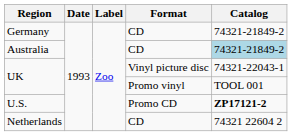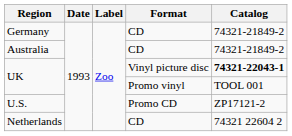(249, 49) lightblue background -> (249, 49) no background
(249, 67) normal -> (249, 67) bold
(240, 103) bold -> (240, 103) normal
